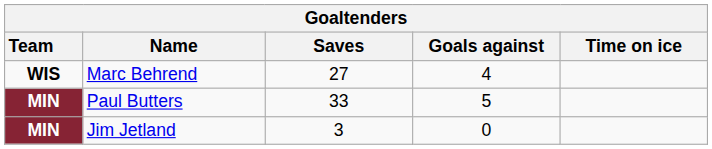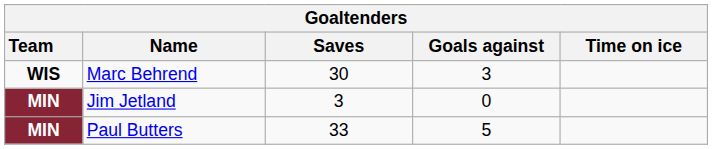(339, 74) 27 -> (339, 74) 30
(486, 74) 4 -> (486, 74) 3
rows swapped: (135, 102) <-> (131, 130)
